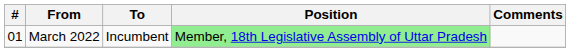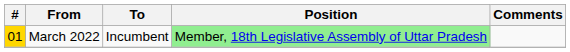(15, 36) no background -> (15, 36) gold background
